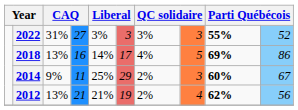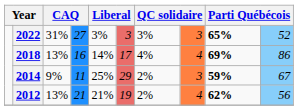(220, 35) 55% -> (220, 35) 65%
(199, 55) 5 -> (199, 55) 4
(220, 75) 60% -> (220, 75) 59%
